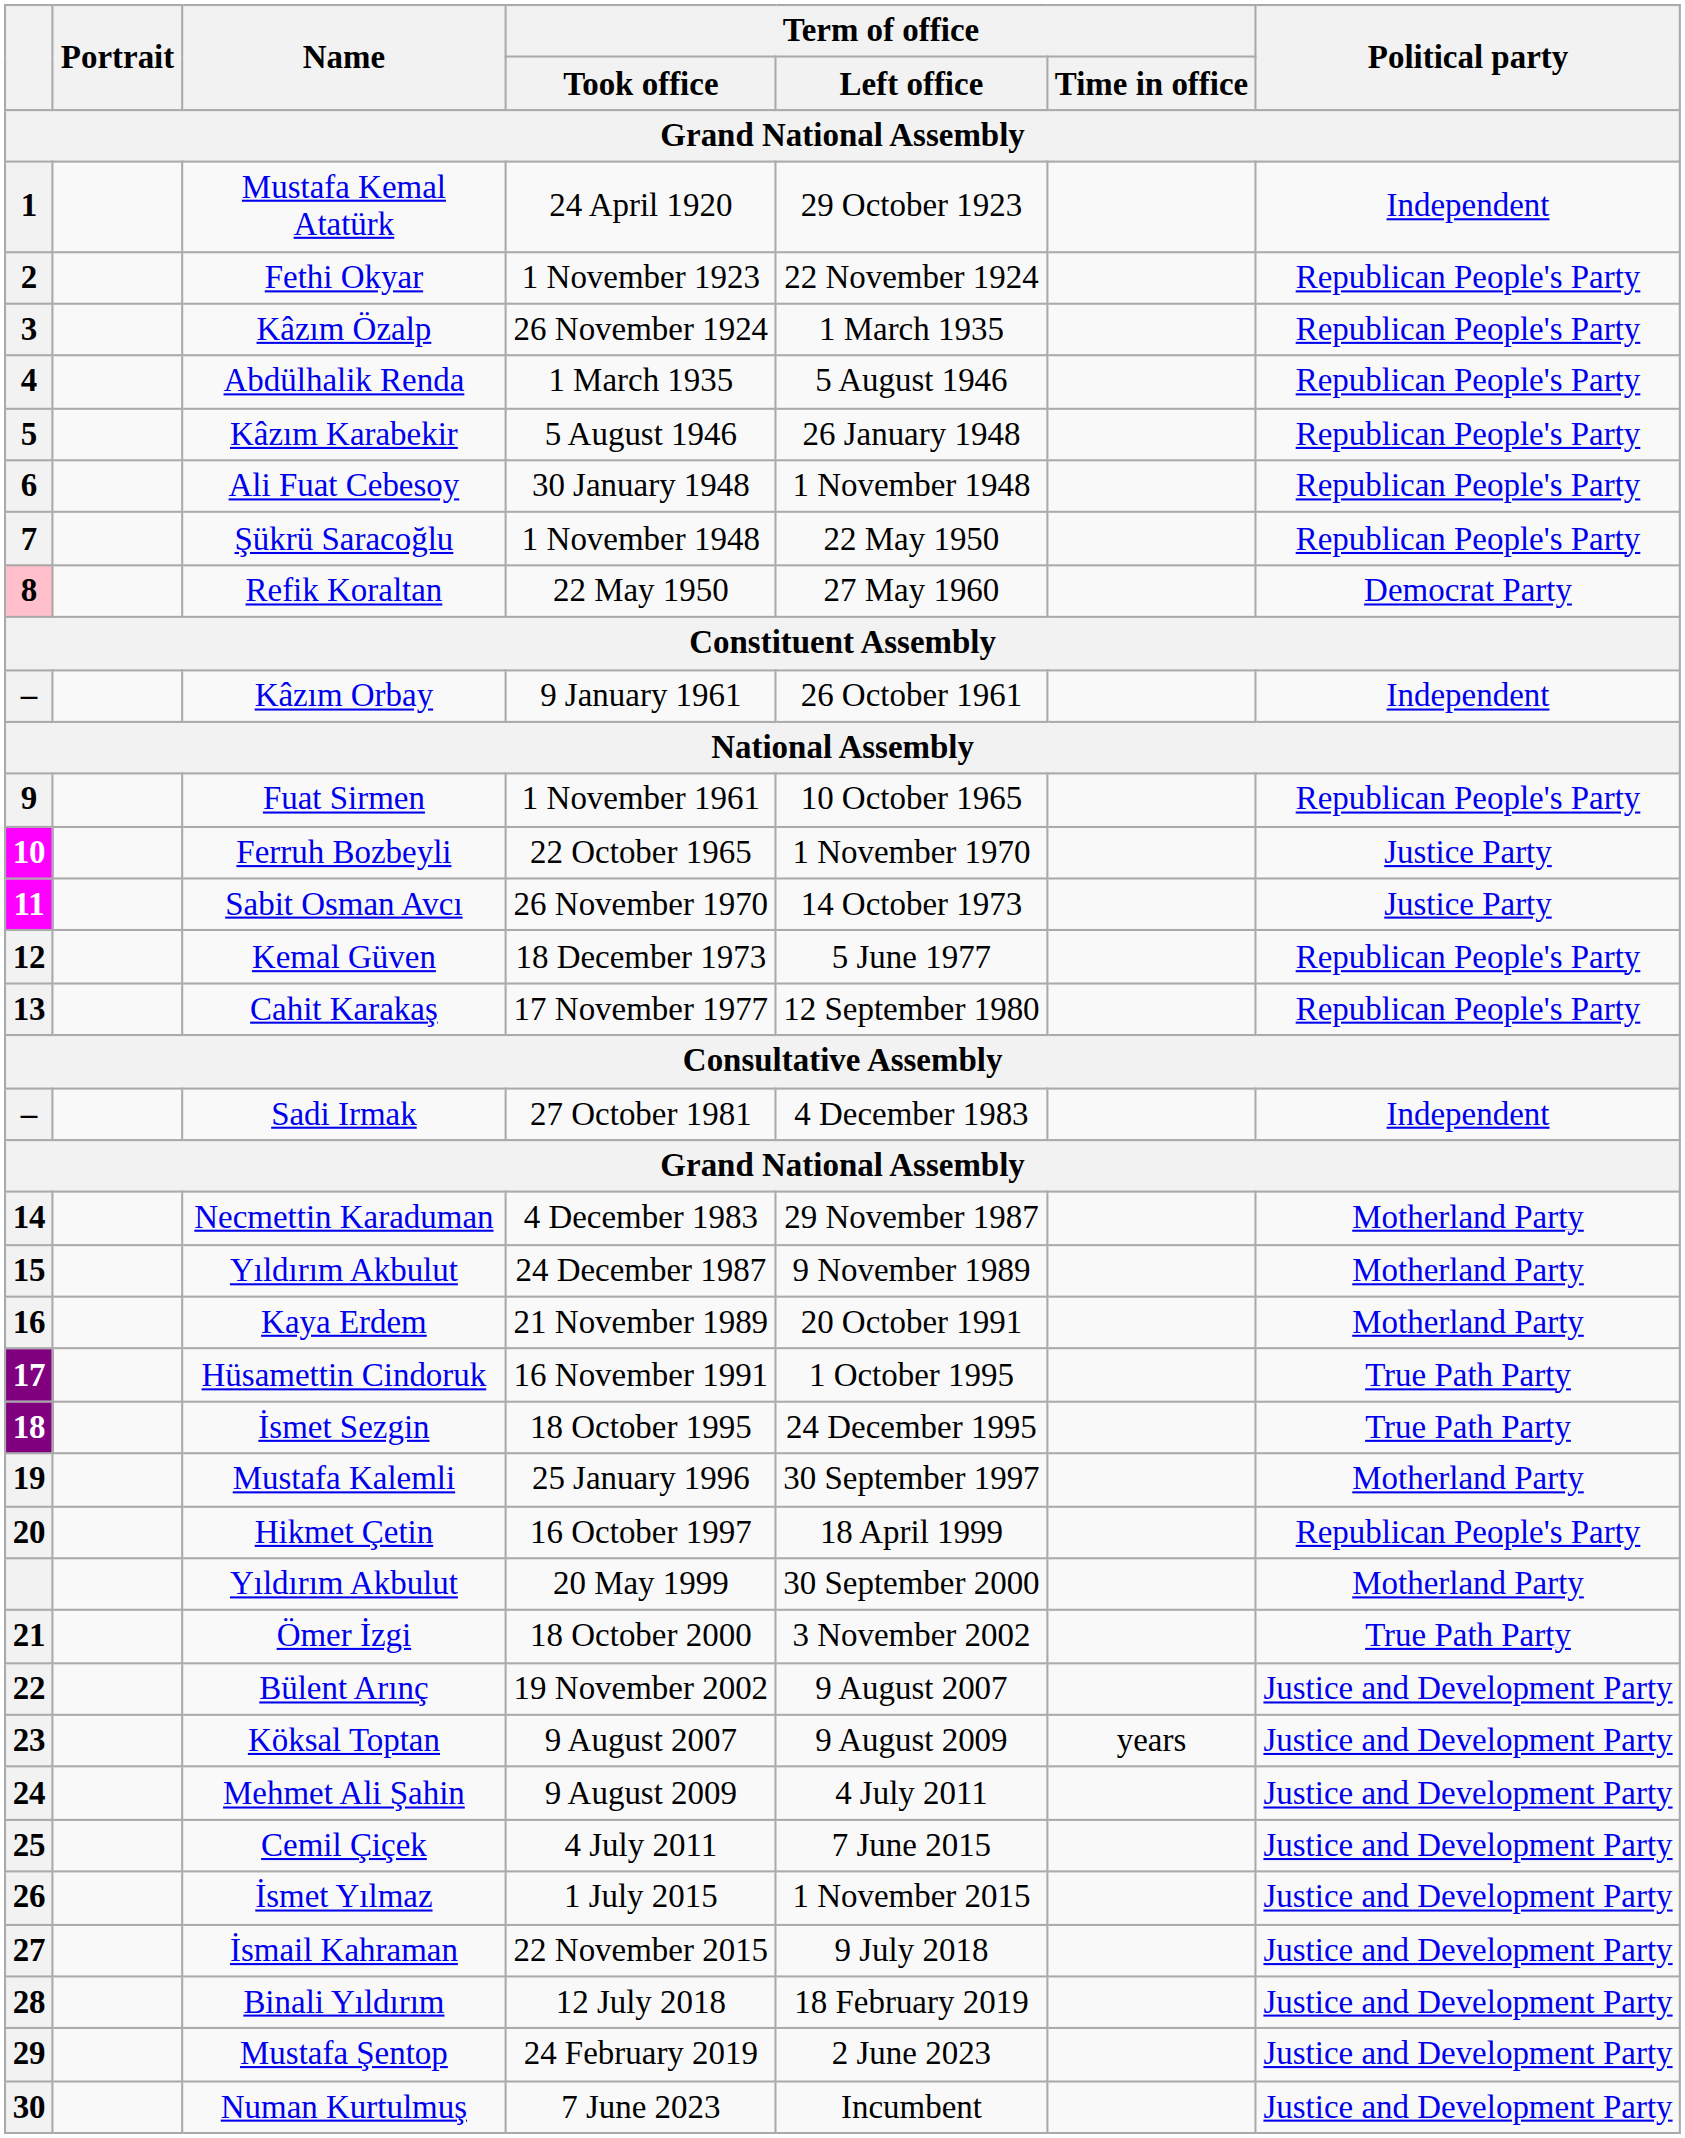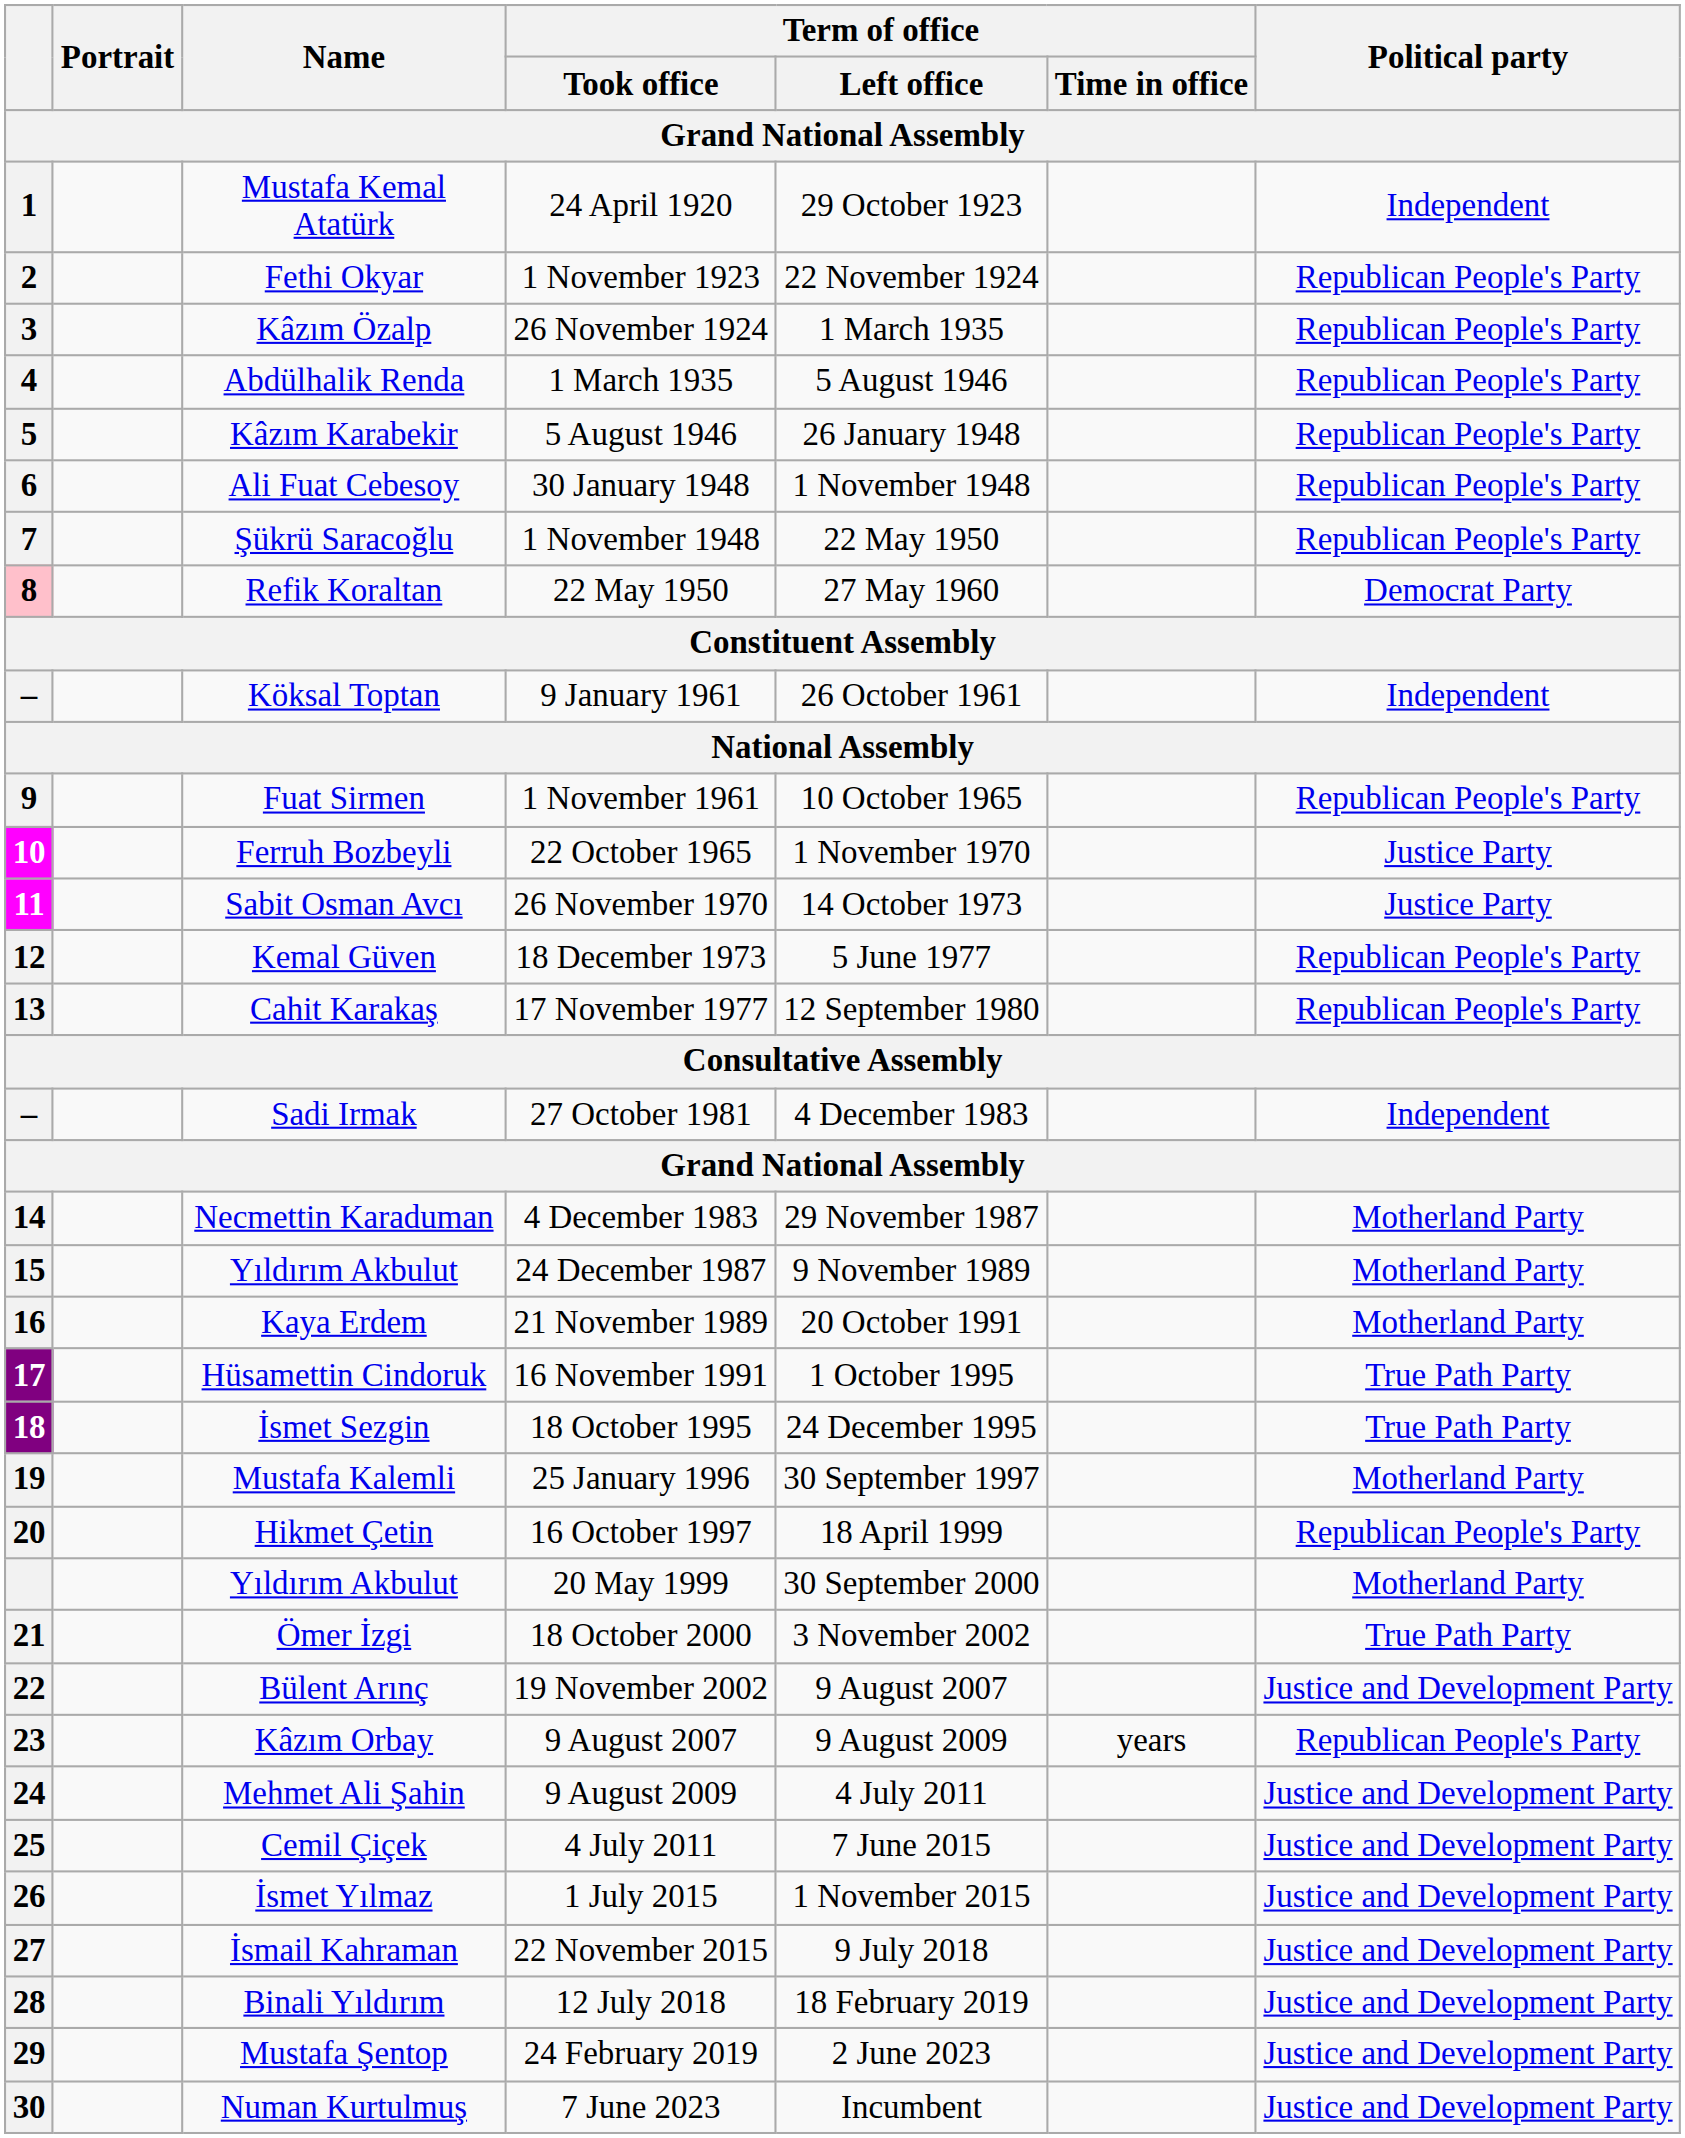(344, 694) Kâzım Orbay -> (344, 694) Köksal Toptan
(344, 1740) Köksal Toptan -> (344, 1740) Kâzım Orbay
(1468, 1740) Justice and Development Party -> (1468, 1740) Republican People's Party
